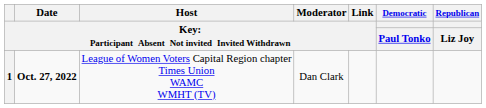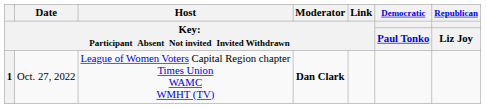(47, 77) bold -> (46, 77) normal
(321, 77) normal -> (320, 77) bold
